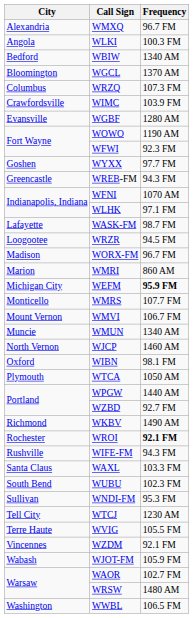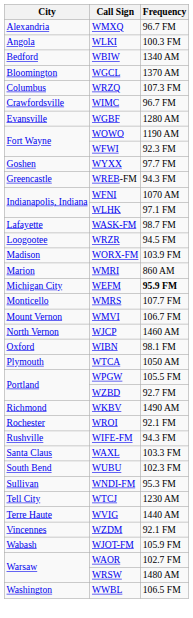(162, 103) 103.9 FM -> (159, 103) 96.7 FM
(159, 255) 96.7 FM -> (162, 255) 103.9 FM
- row: (108, 331)
(161, 392) 1440 AM -> (162, 377) 105.5 FM
(160, 438) bold -> (159, 423) normal
(162, 529) 105.5 FM -> (161, 514) 1440 AM
